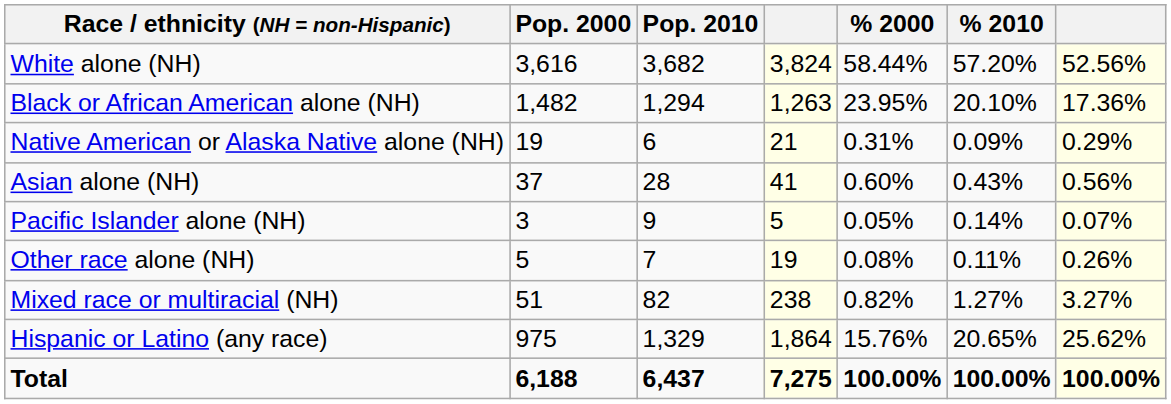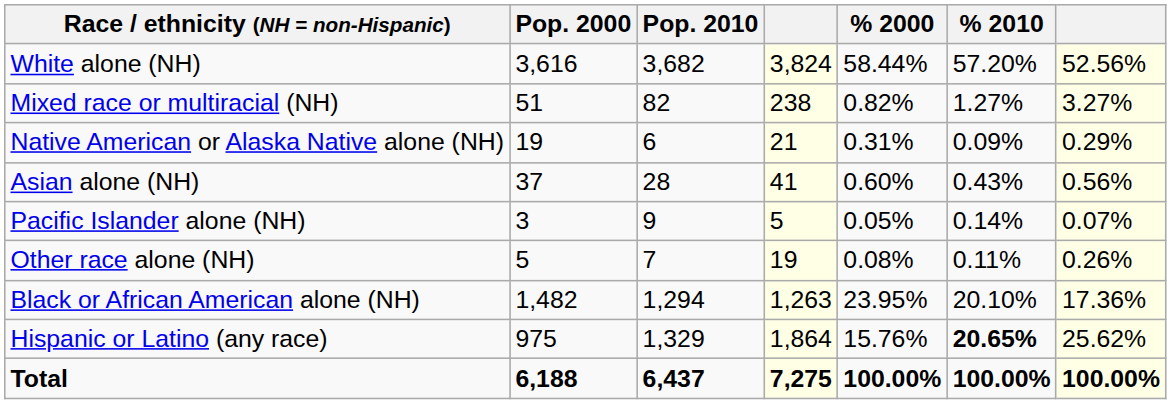rows swapped: (215, 102) <-> (174, 299)
(995, 338) normal -> (995, 338) bold
